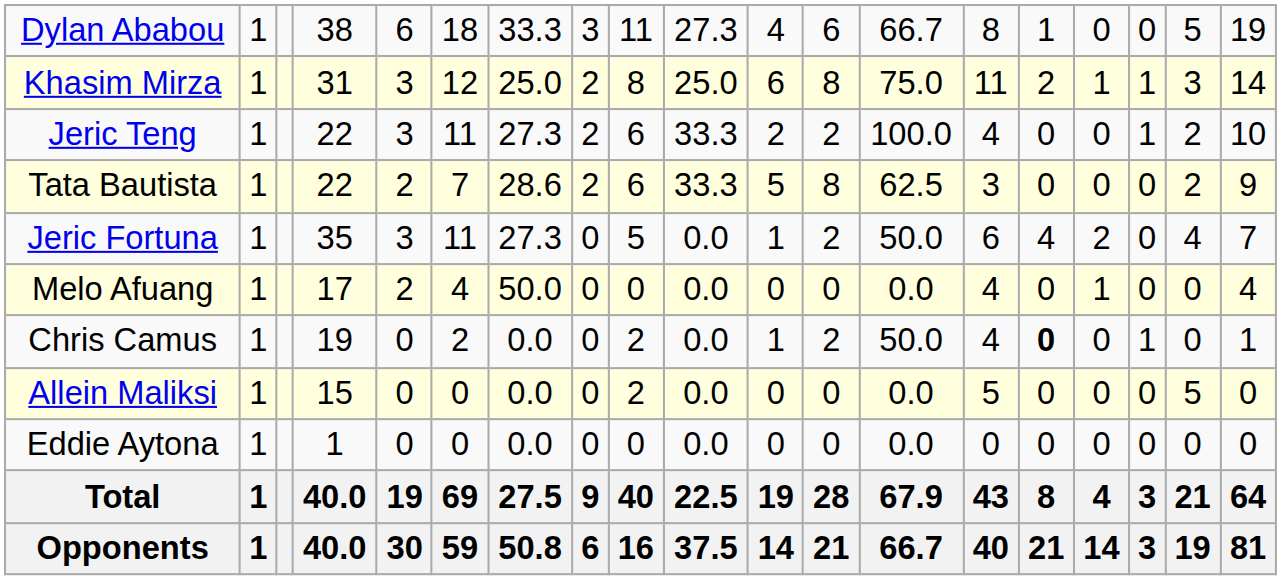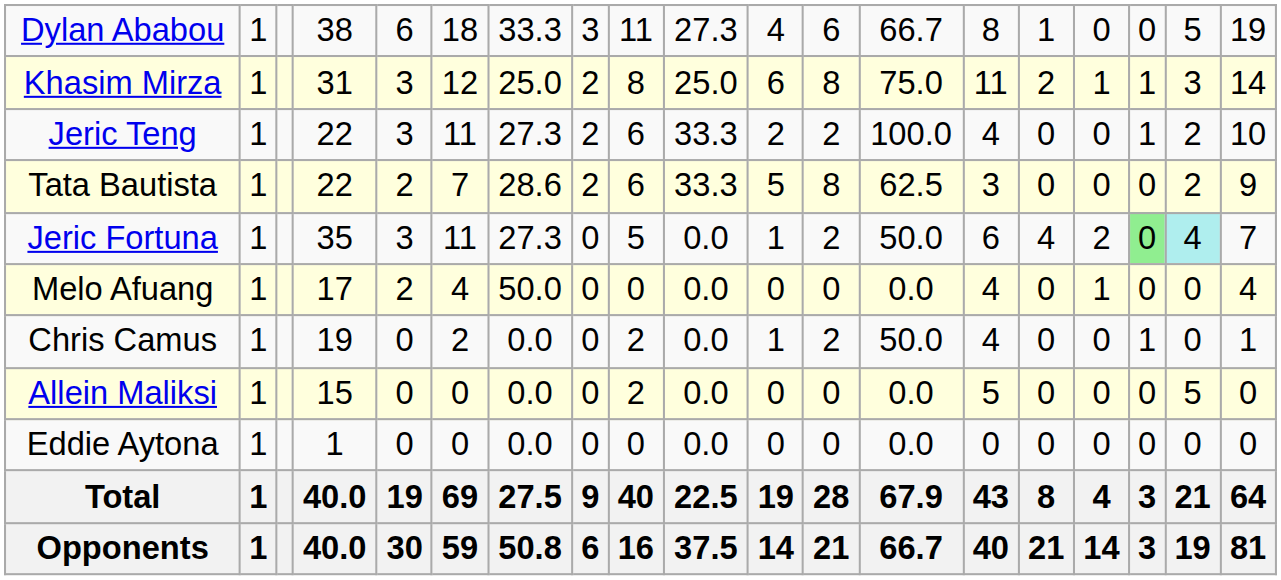(1147, 237) no background -> (1147, 237) lightgreen background
(1193, 237) no background -> (1193, 237) paleturquoise background
(1046, 340) bold -> (1046, 340) normal
